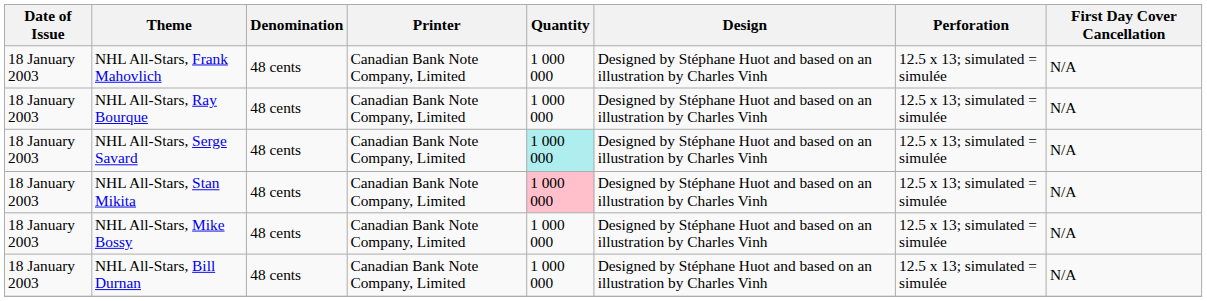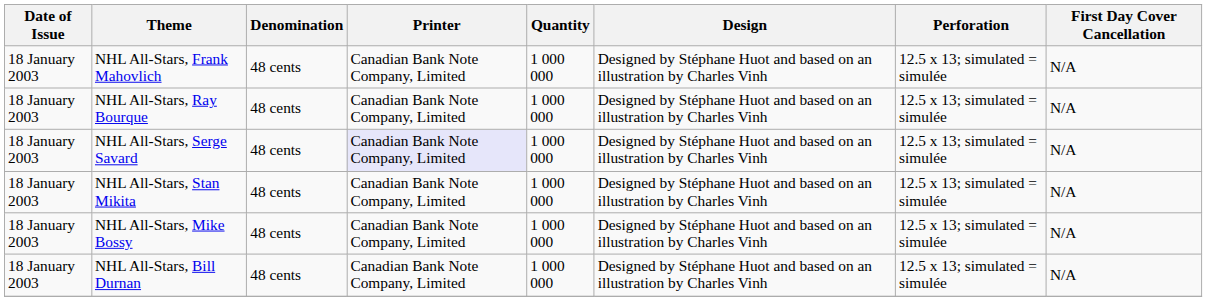(414, 150) no background -> (414, 150) lavender background
(547, 150) paleturquoise background -> (547, 150) no background
(547, 191) pink background -> (547, 191) no background
